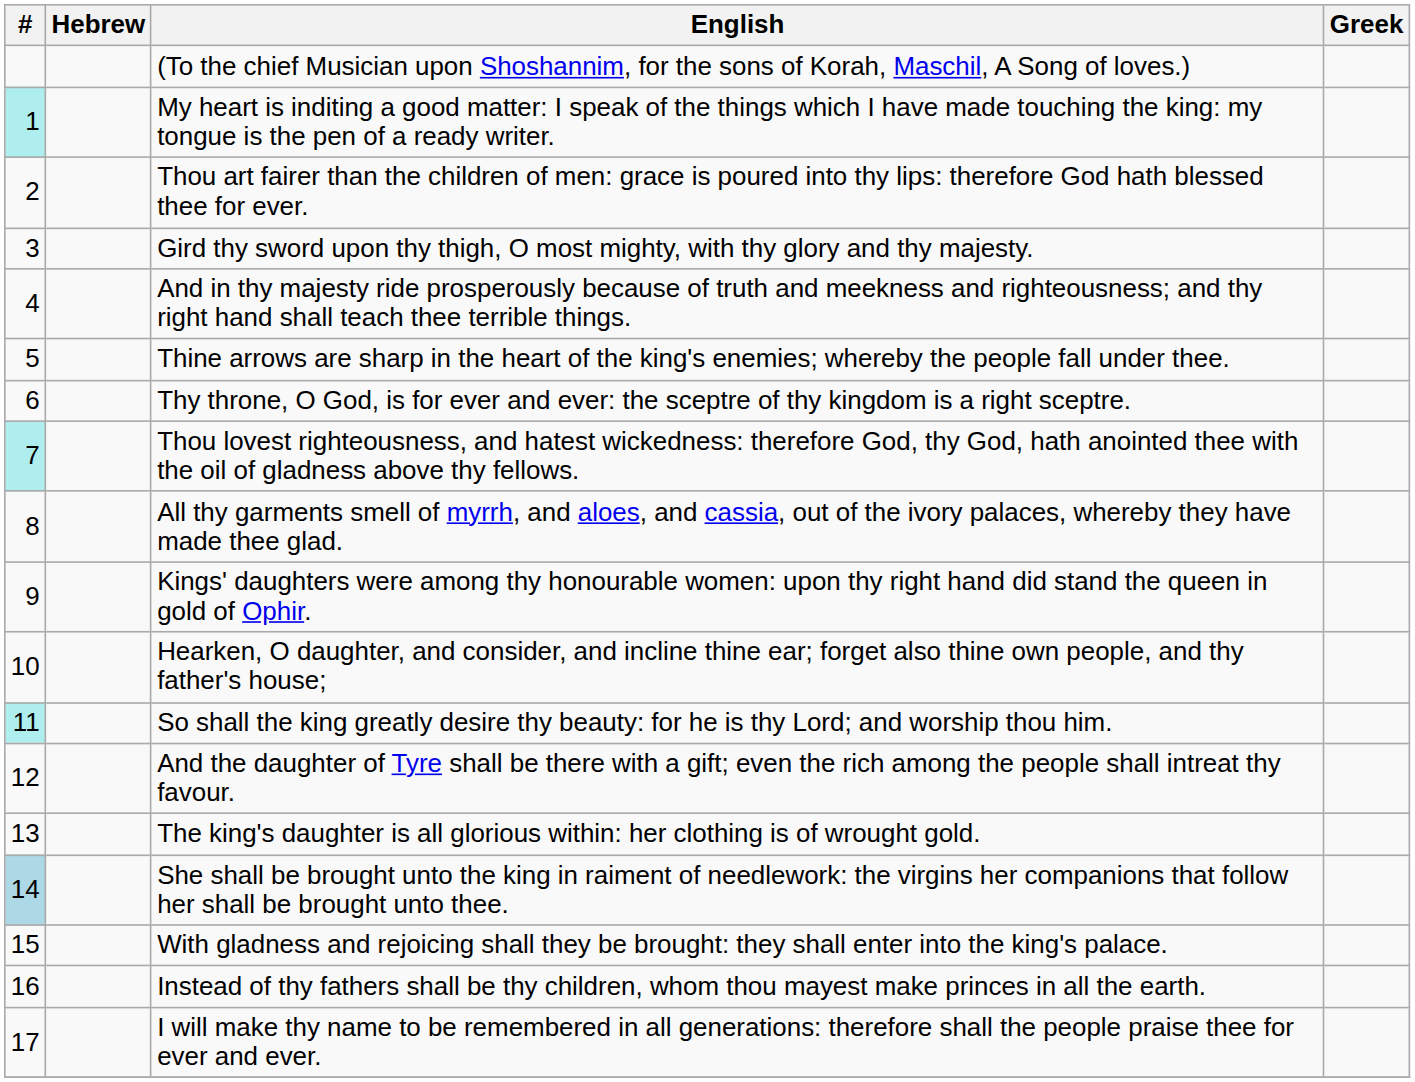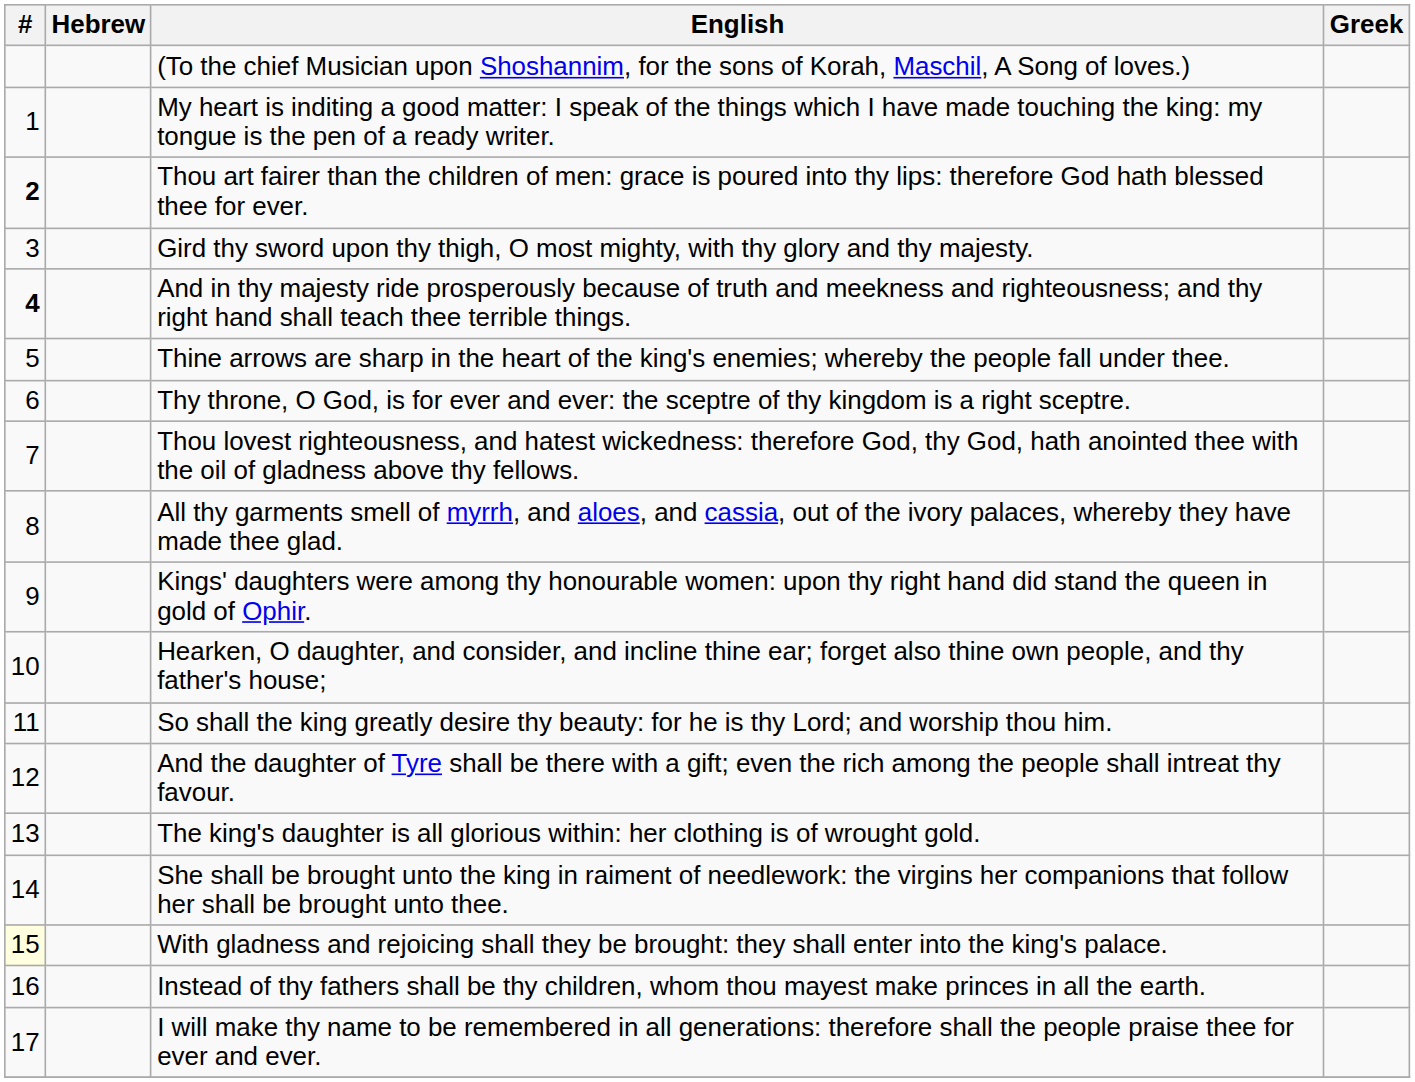(32, 121) paleturquoise background -> (32, 121) no background
(32, 192) normal -> (32, 192) bold
(32, 303) normal -> (32, 303) bold
(32, 455) paleturquoise background -> (32, 455) no background
(26, 722) paleturquoise background -> (26, 722) no background
(25, 889) lightblue background -> (25, 889) no background
(25, 945) no background -> (25, 945) lightyellow background
